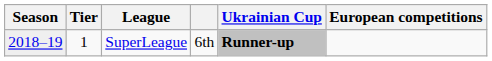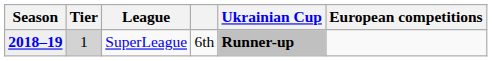(35, 42) normal -> (35, 42) bold
(84, 42) no background -> (84, 42) lightgrey background
